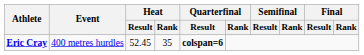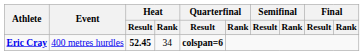(140, 43) normal -> (140, 43) bold
(167, 43) 35 -> (167, 43) 34
